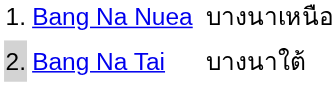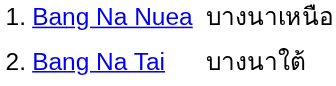(16, 60) lightgrey background -> (16, 60) no background
